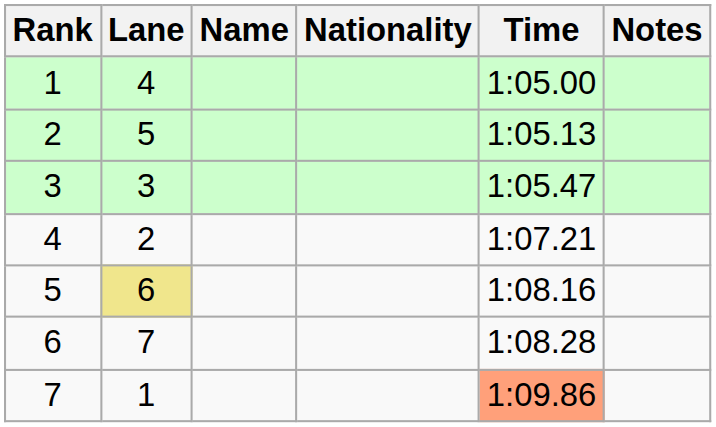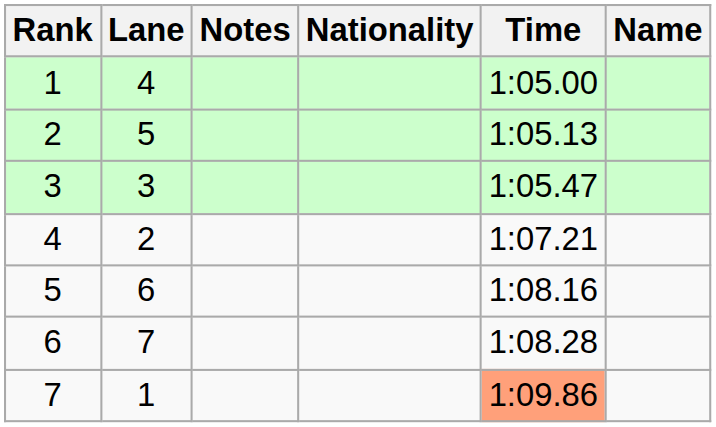columns swapped: (244, 30) <-> (657, 30)
(146, 290) khaki background -> (146, 290) no background
